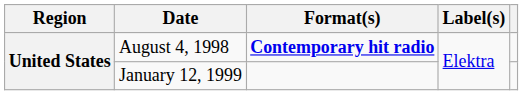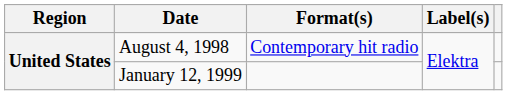(342, 47) bold -> (334, 47) normal
